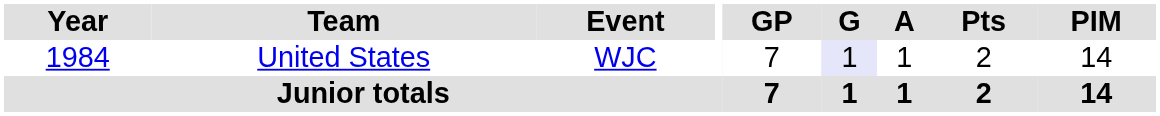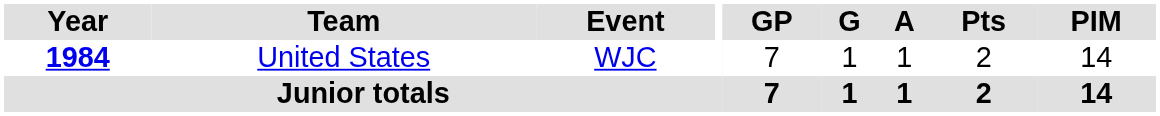(78, 57) normal -> (78, 57) bold
(849, 57) lavender background -> (849, 57) no background
